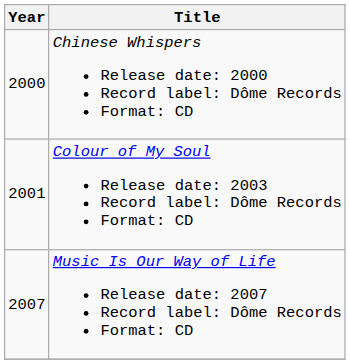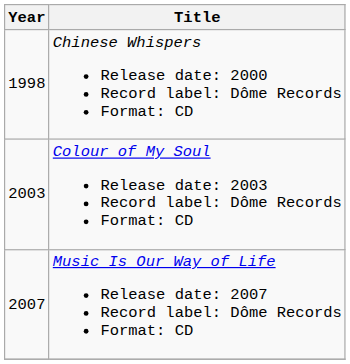(27, 85) 2000 -> (27, 85) 1998
(27, 194) 2001 -> (27, 194) 2003
